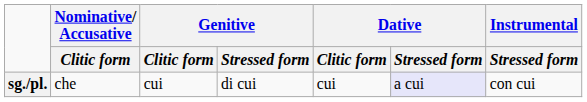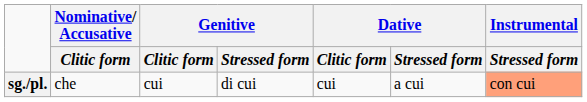(409, 84) lavender background -> (409, 84) no background
(513, 84) no background -> (513, 84) lightsalmon background
